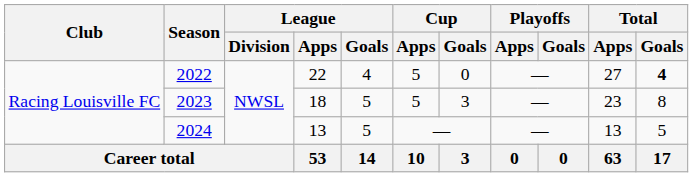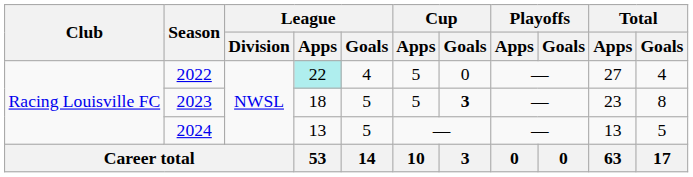(318, 74) no background -> (318, 74) paleturquoise background
(662, 74) bold -> (662, 74) normal
(465, 102) normal -> (465, 102) bold
